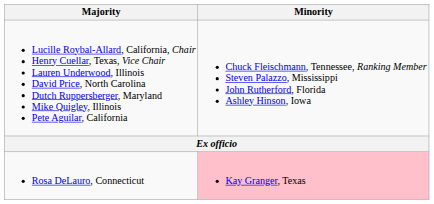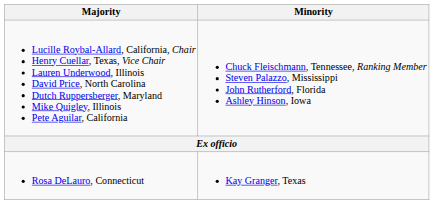(313, 181) pink background -> (313, 181) no background
